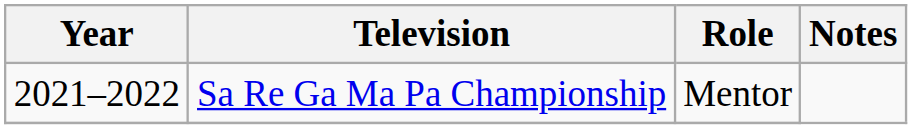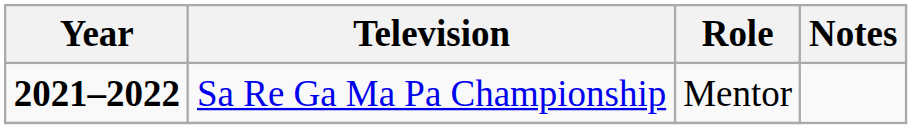(97, 92) normal -> (97, 92) bold
